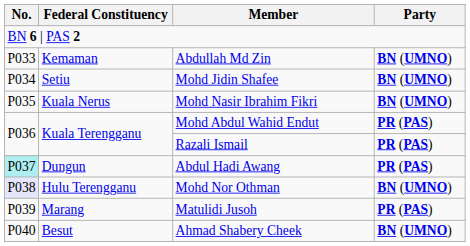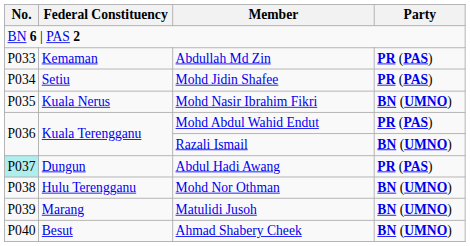(415, 58) BN (UMNO) -> (405, 58) PR (PAS)
(415, 79) BN (UMNO) -> (405, 79) PR (PAS)
(405, 144) PR (PAS) -> (415, 144) BN (UMNO)
(22, 187) lavender background -> (22, 187) no background
(405, 209) PR (PAS) -> (415, 209) BN (UMNO)
